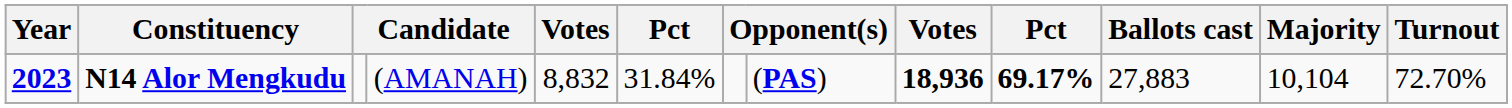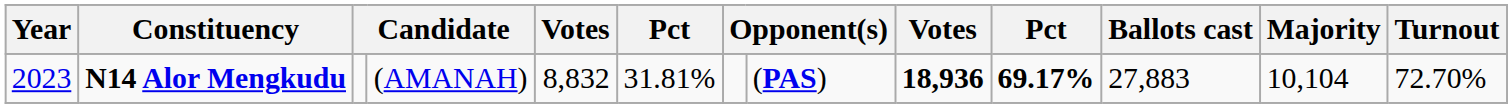(42, 78) bold -> (42, 78) normal
(669, 78) 31.84% -> (669, 78) 31.81%
